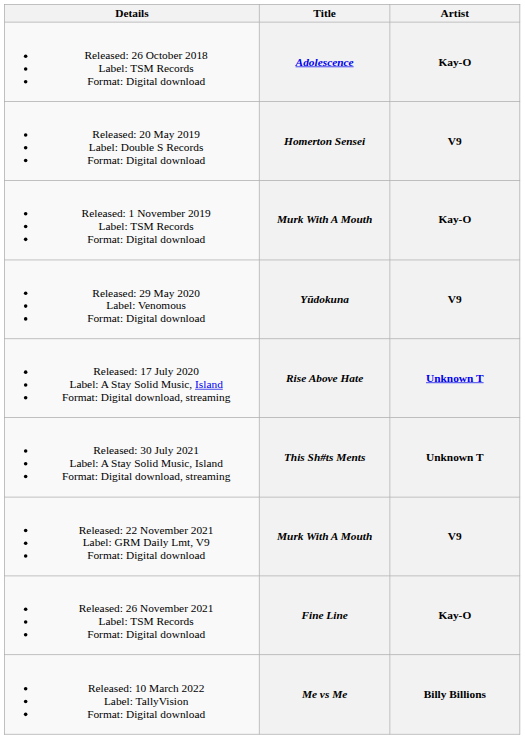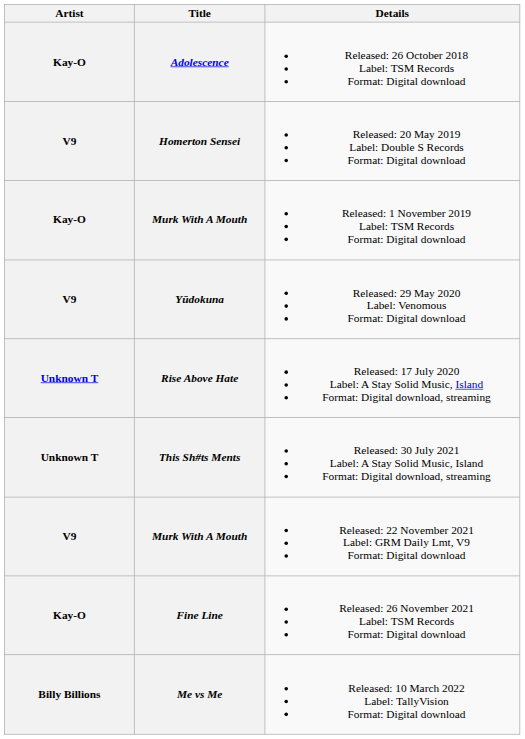columns swapped: (455, 13) <-> (132, 13)
